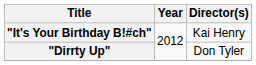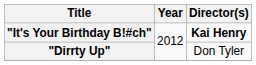(219, 32) normal -> (219, 32) bold
